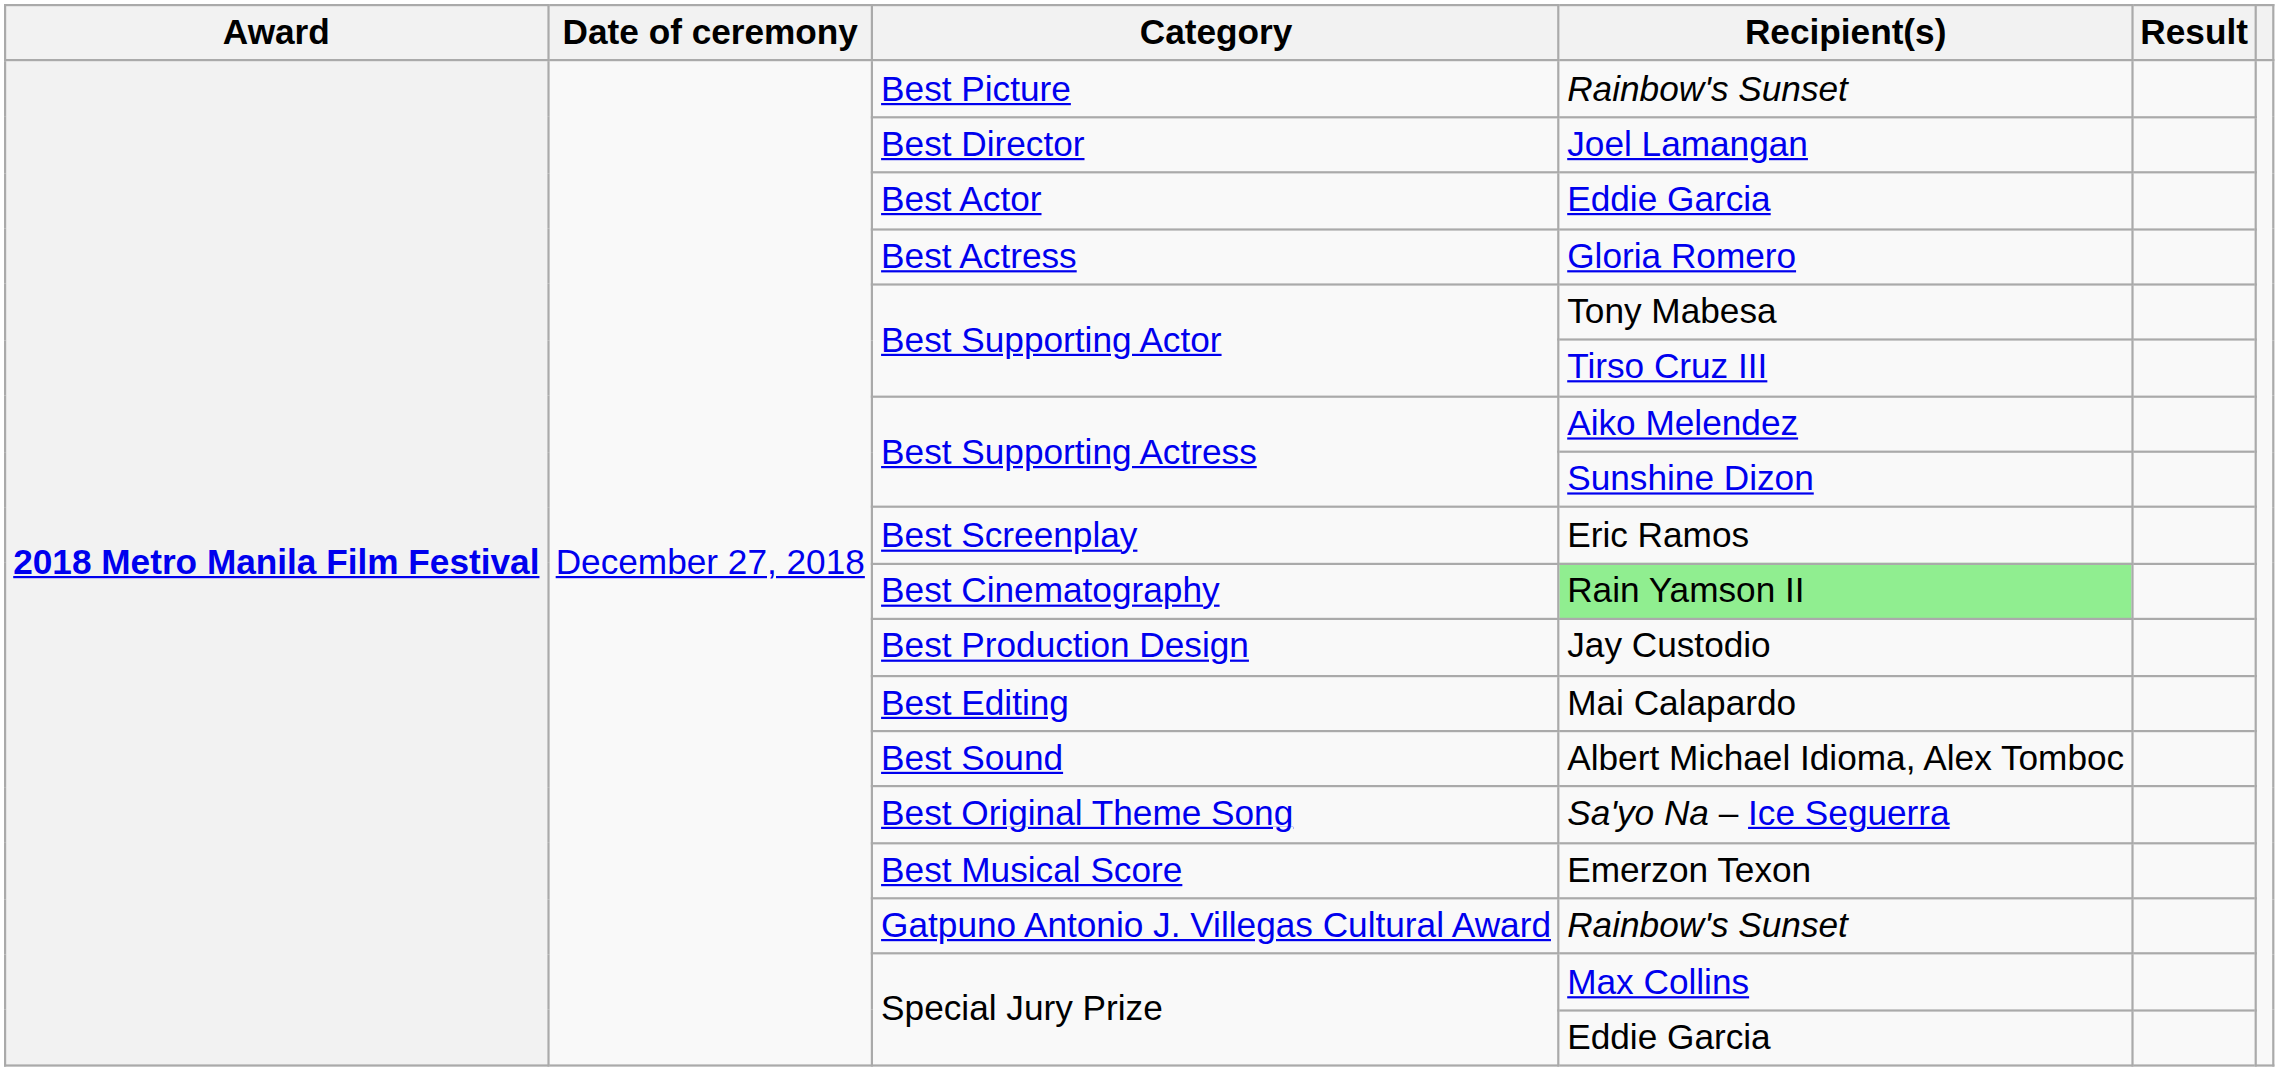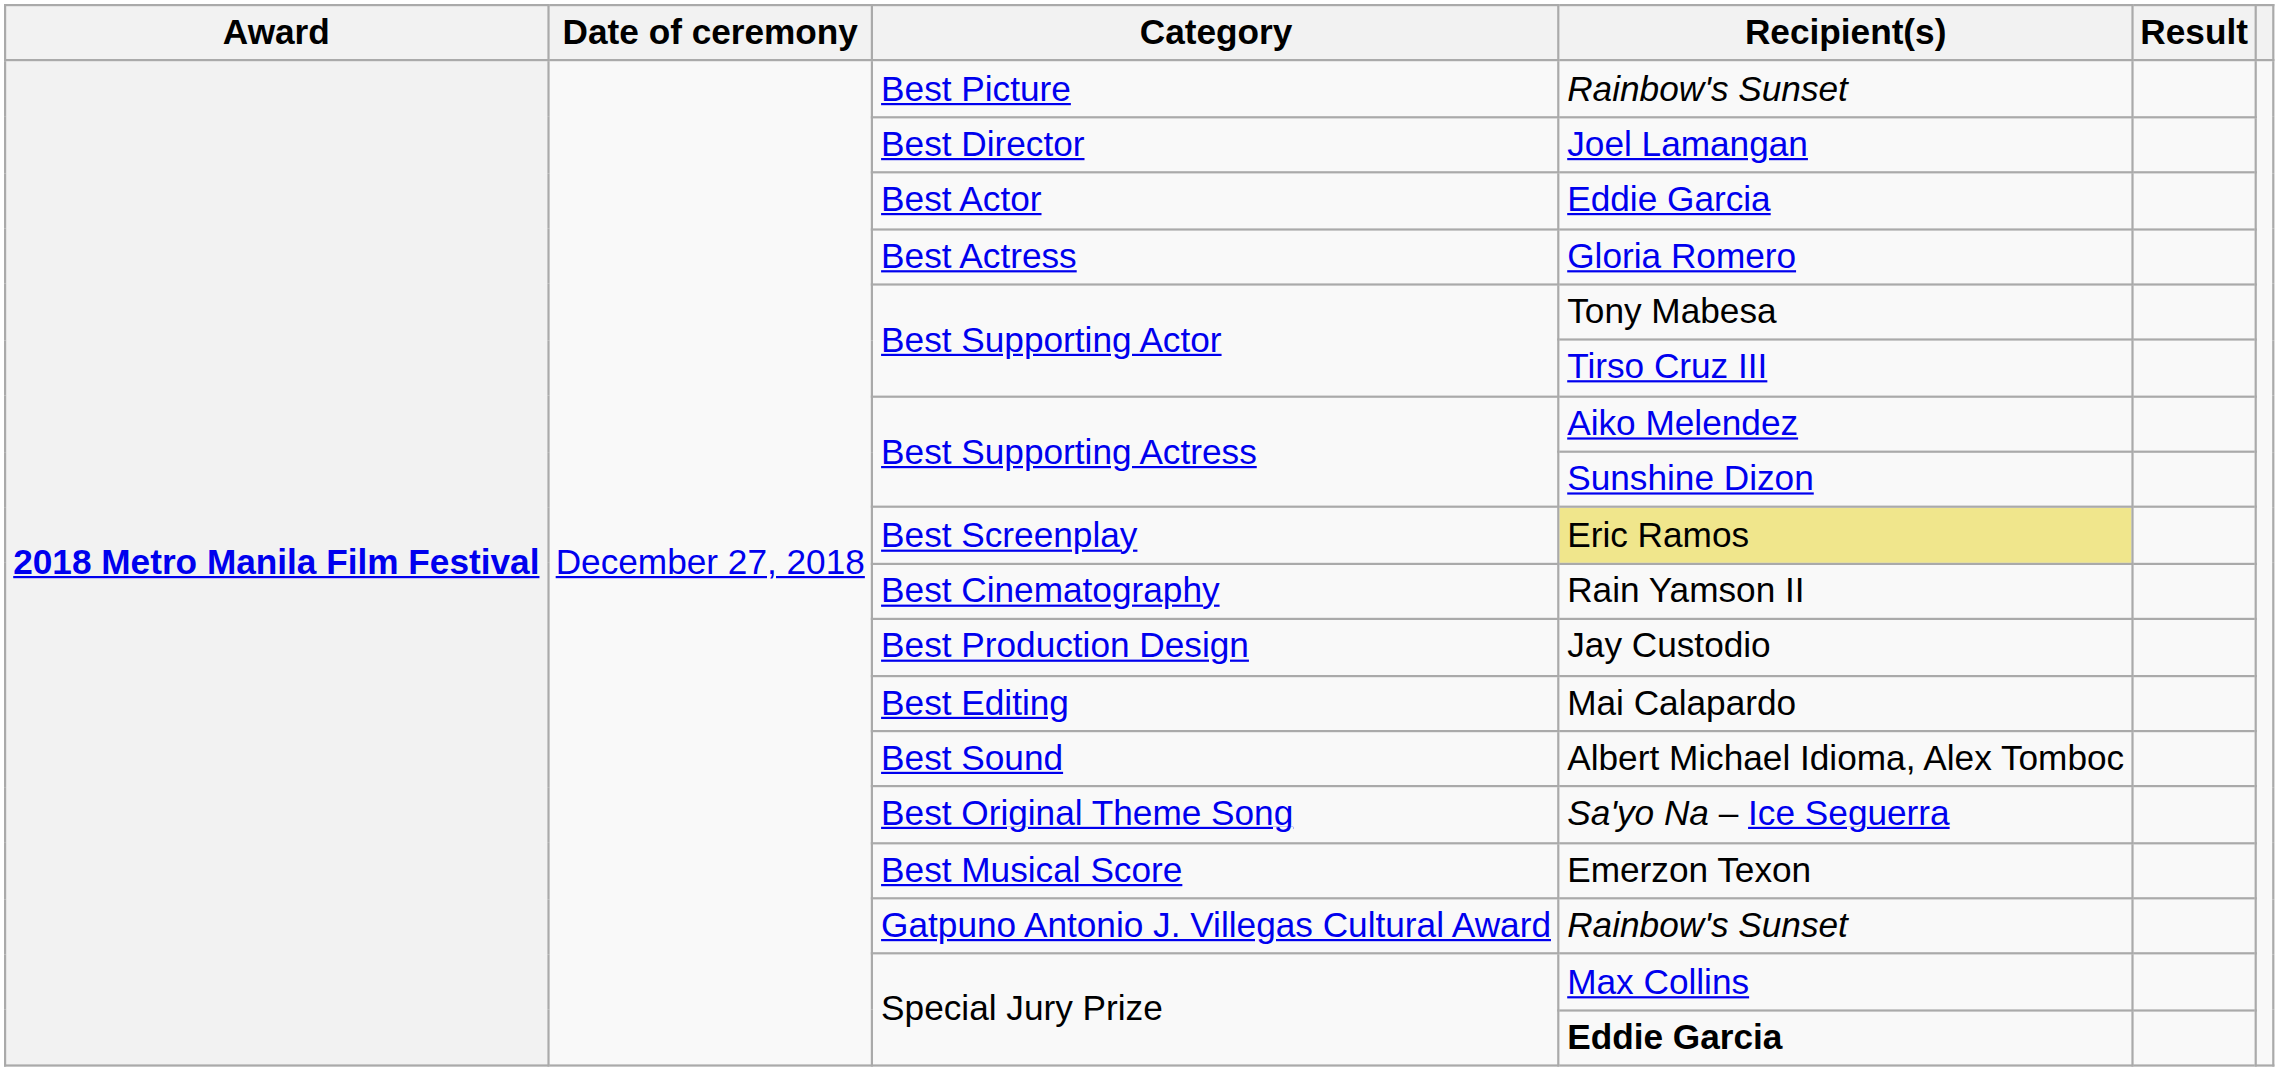(1658, 534) no background -> (1658, 534) khaki background
(1686, 590) lightgreen background -> (1686, 590) no background
(1669, 1037) normal -> (1675, 1037) bold
